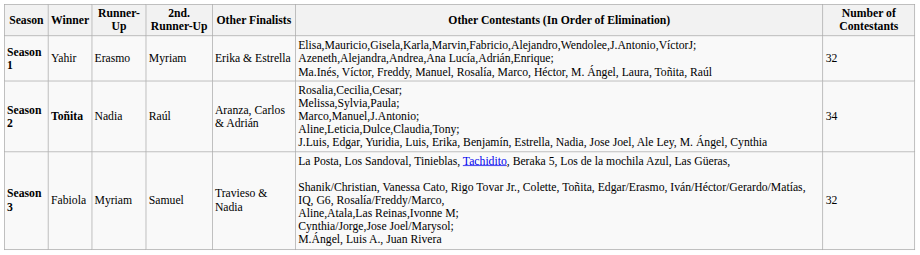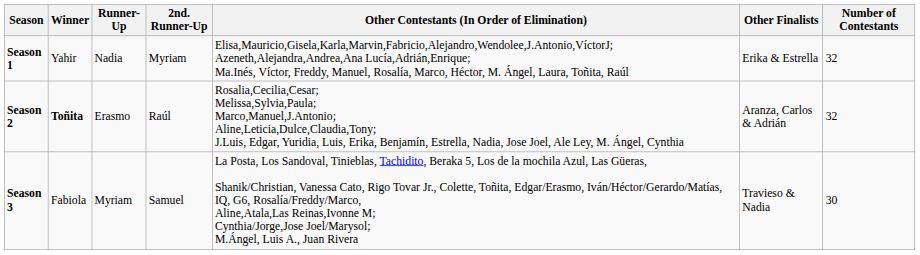columns swapped: (254, 20) <-> (559, 20)
(112, 58) Erasmo -> (108, 58) Nadia
(108, 116) Nadia -> (112, 116) Erasmo
(831, 116) 34 -> (831, 116) 32
(831, 200) 32 -> (831, 200) 30
